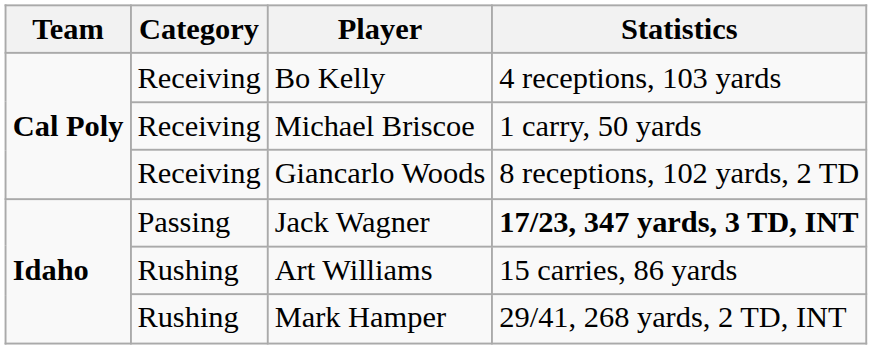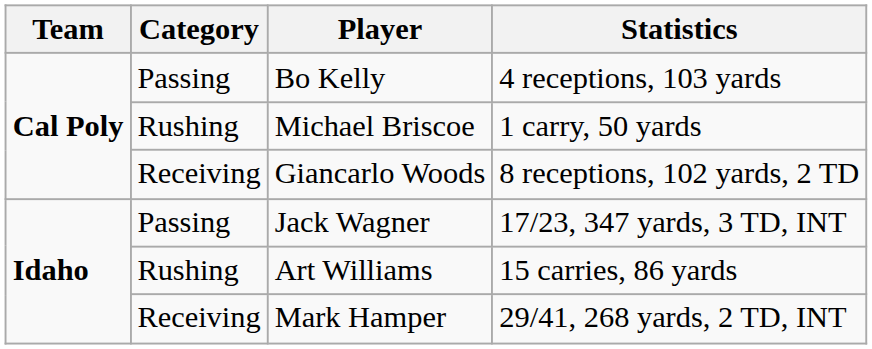(199, 77) Receiving -> (184, 77) Passing
(199, 125) Receiving -> (188, 125) Rushing
(679, 221) bold -> (673, 221) normal
(188, 318) Rushing -> (199, 318) Receiving
